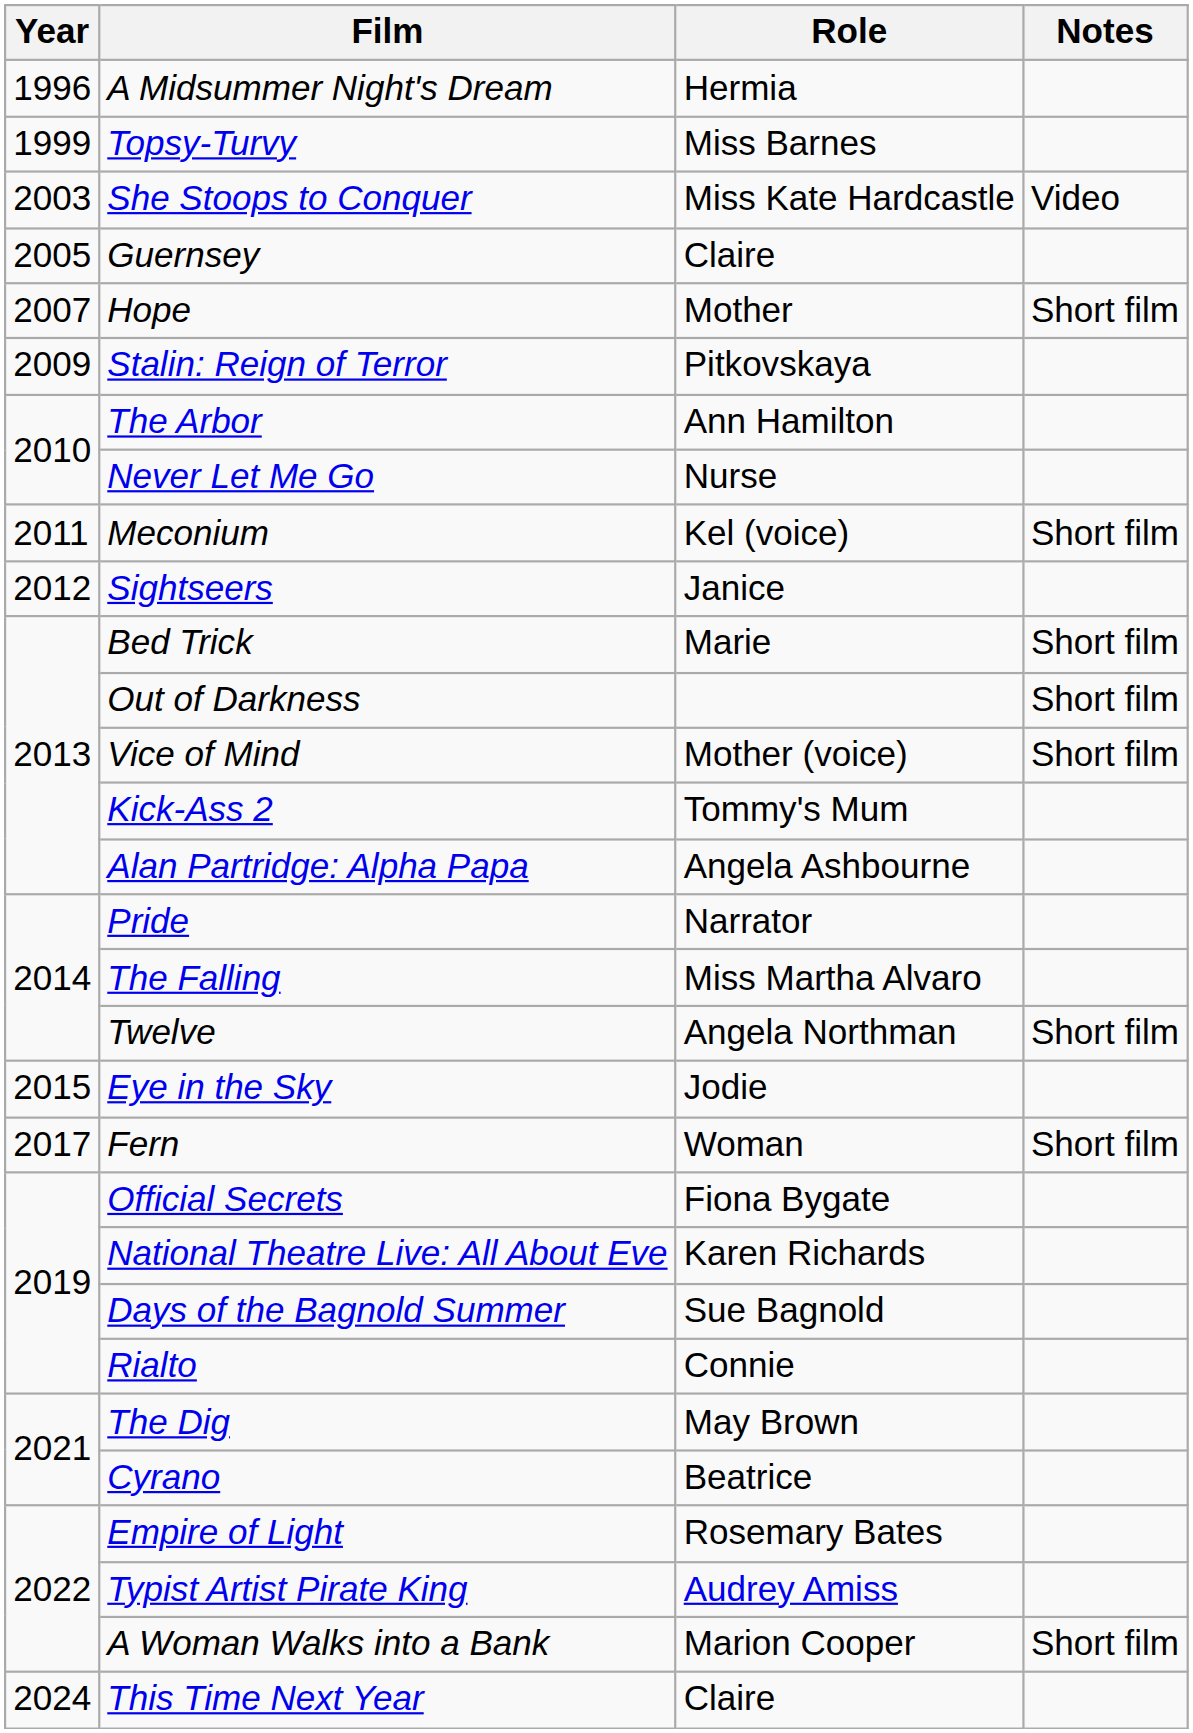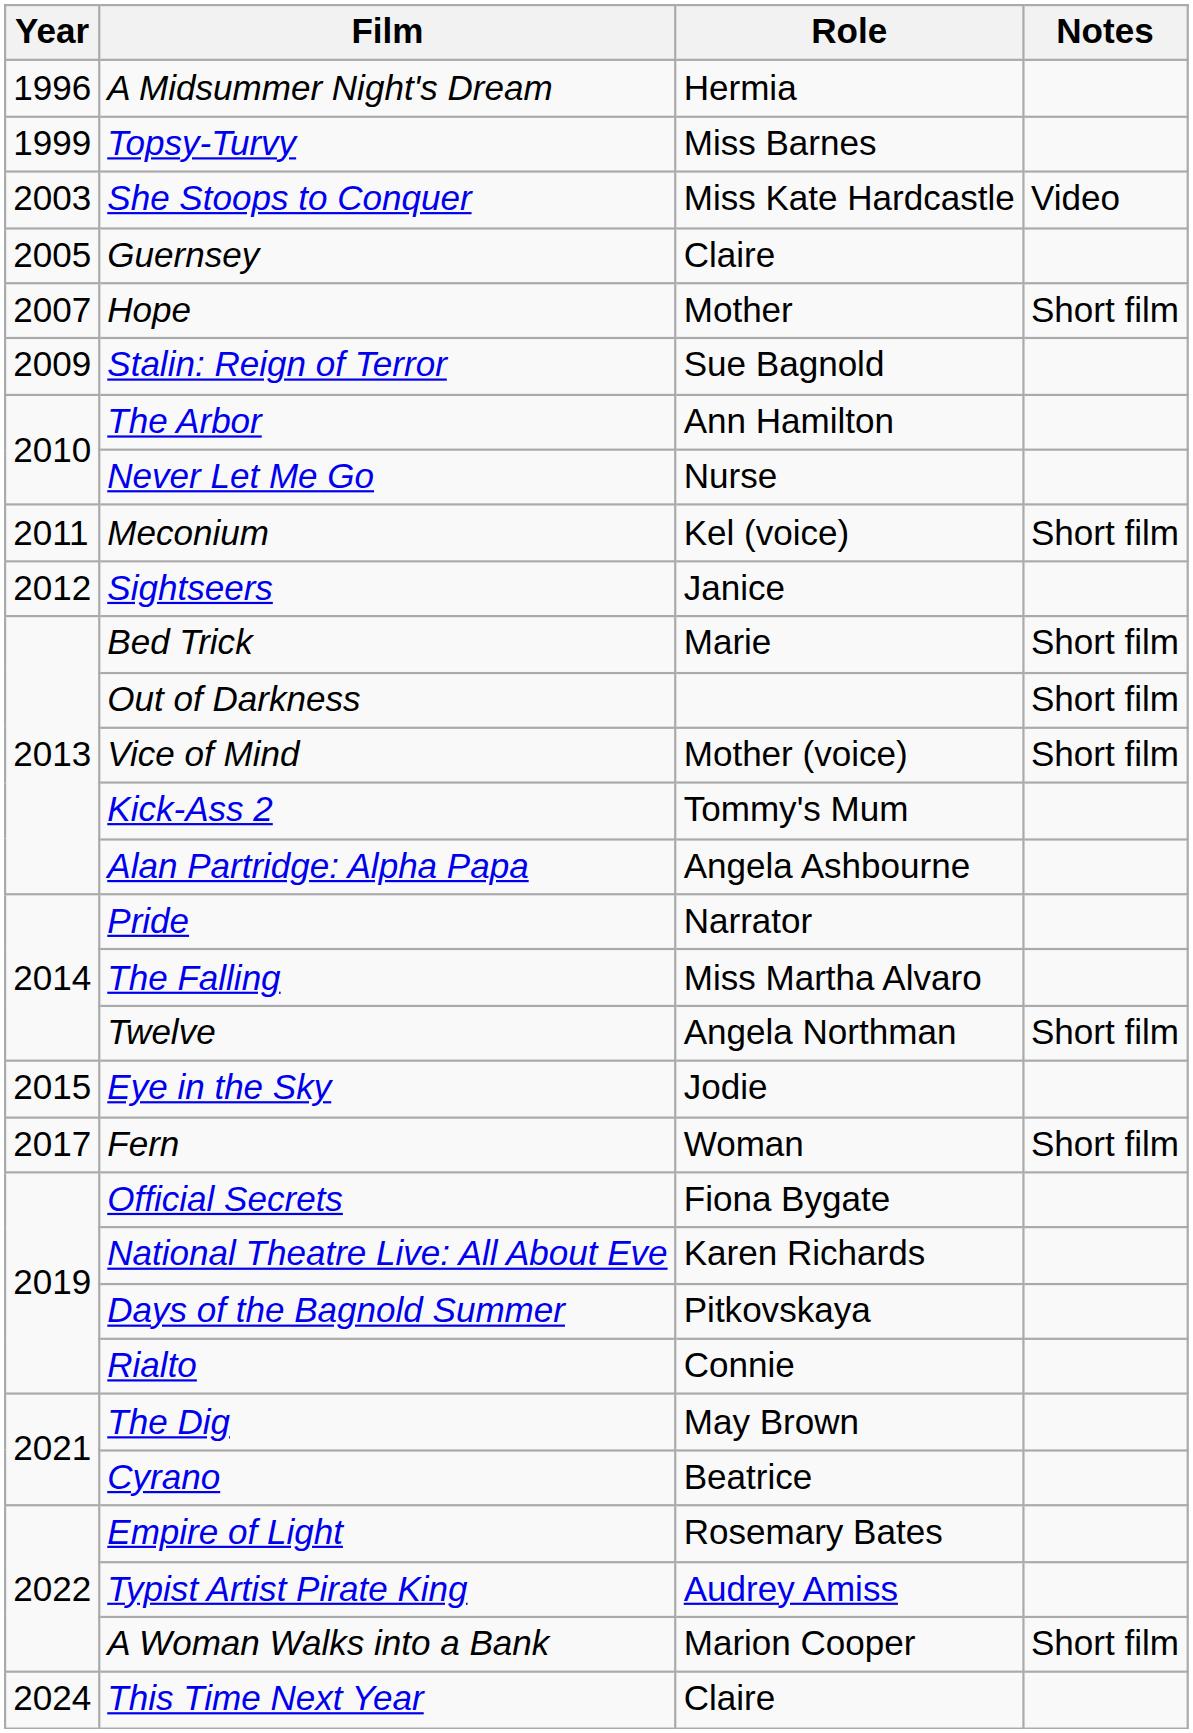(777, 365) Pitkovskaya -> (784, 365) Sue Bagnold
(784, 1310) Sue Bagnold -> (777, 1310) Pitkovskaya
